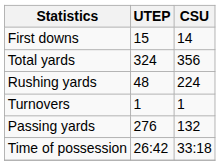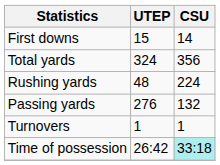rows swapped: (51, 126) <-> (39, 104)
(194, 148) no background -> (194, 148) paleturquoise background
